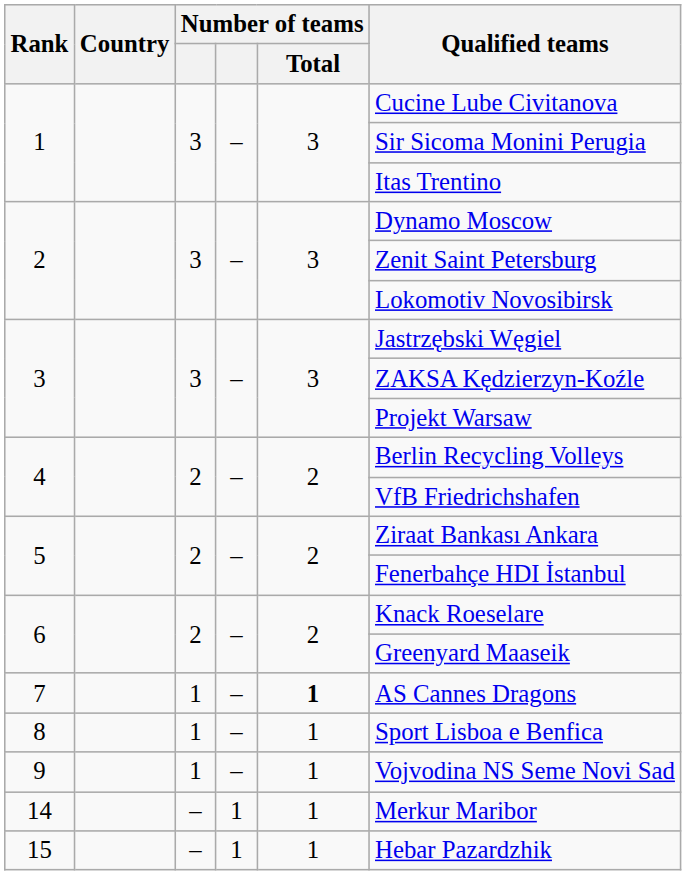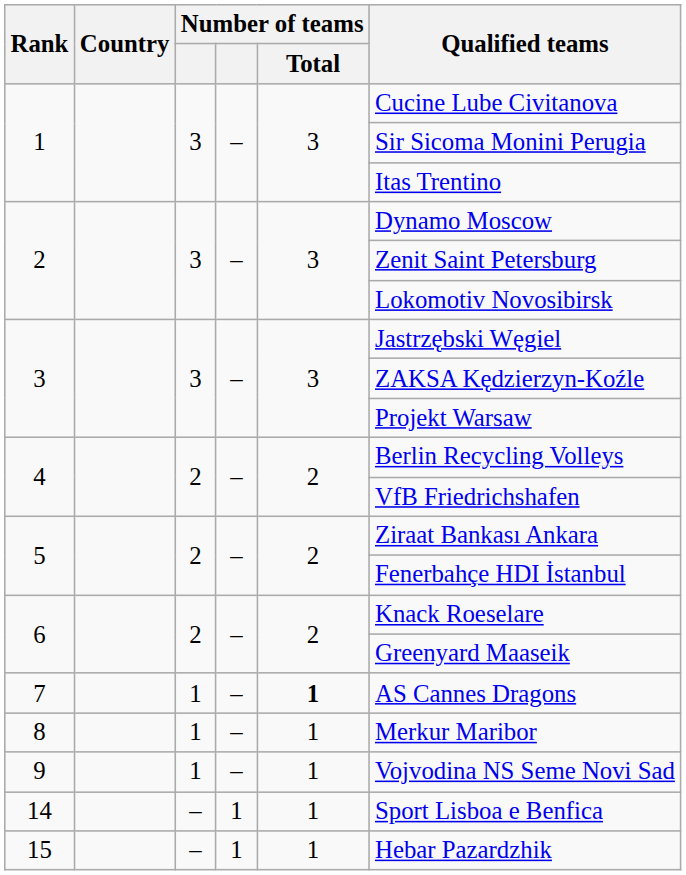(489, 732) Sport Lisboa e Benfica -> (456, 732) Merkur Maribor
(456, 810) Merkur Maribor -> (489, 810) Sport Lisboa e Benfica
